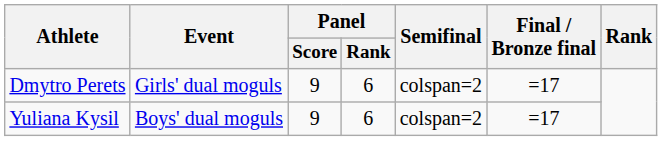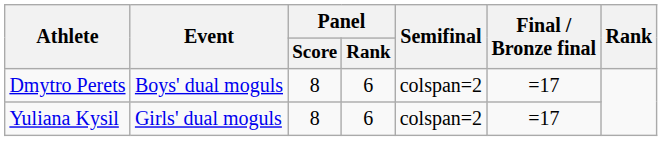(208, 85) Girls' dual moguls -> (209, 85) Boys' dual moguls
(315, 85) 9 -> (315, 85) 8
(209, 118) Boys' dual moguls -> (208, 118) Girls' dual moguls
(315, 118) 9 -> (315, 118) 8
